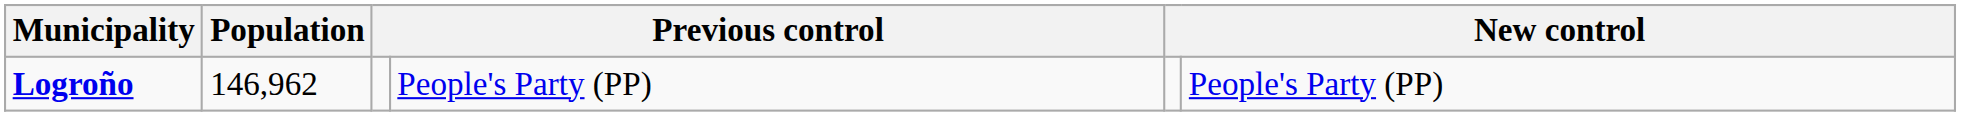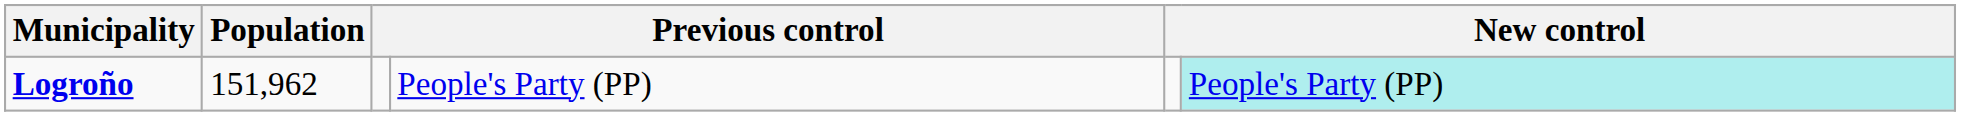(264, 83) 146,962 -> (264, 83) 151,962
(1316, 83) no background -> (1316, 83) paleturquoise background
